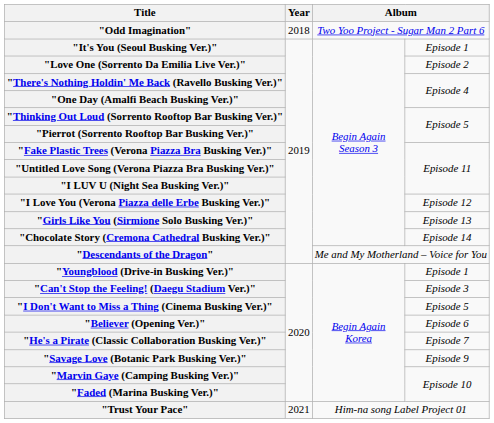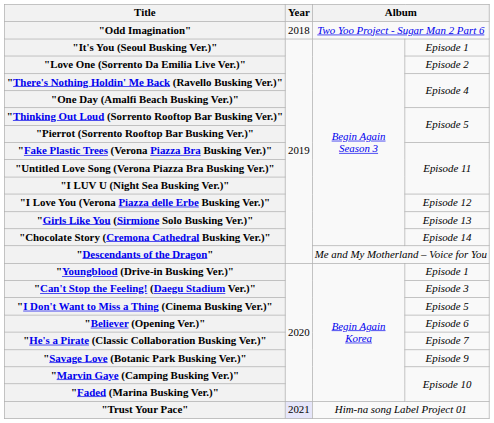(299, 409) no background -> (299, 409) lavender background
